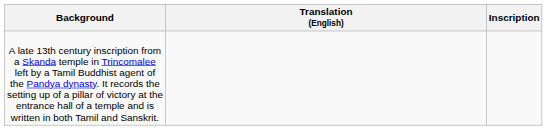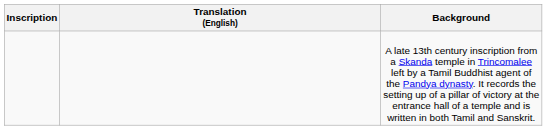columns swapped: (85, 17) <-> (514, 17)
